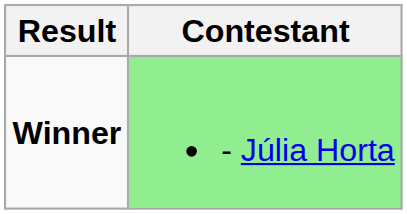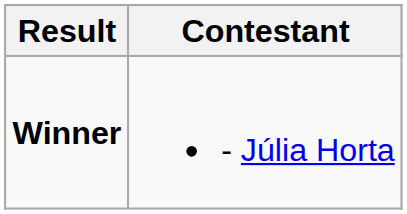(266, 150) lightgreen background -> (266, 150) no background
